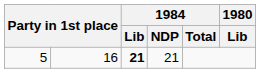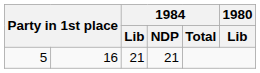(137, 57) bold -> (137, 57) normal
